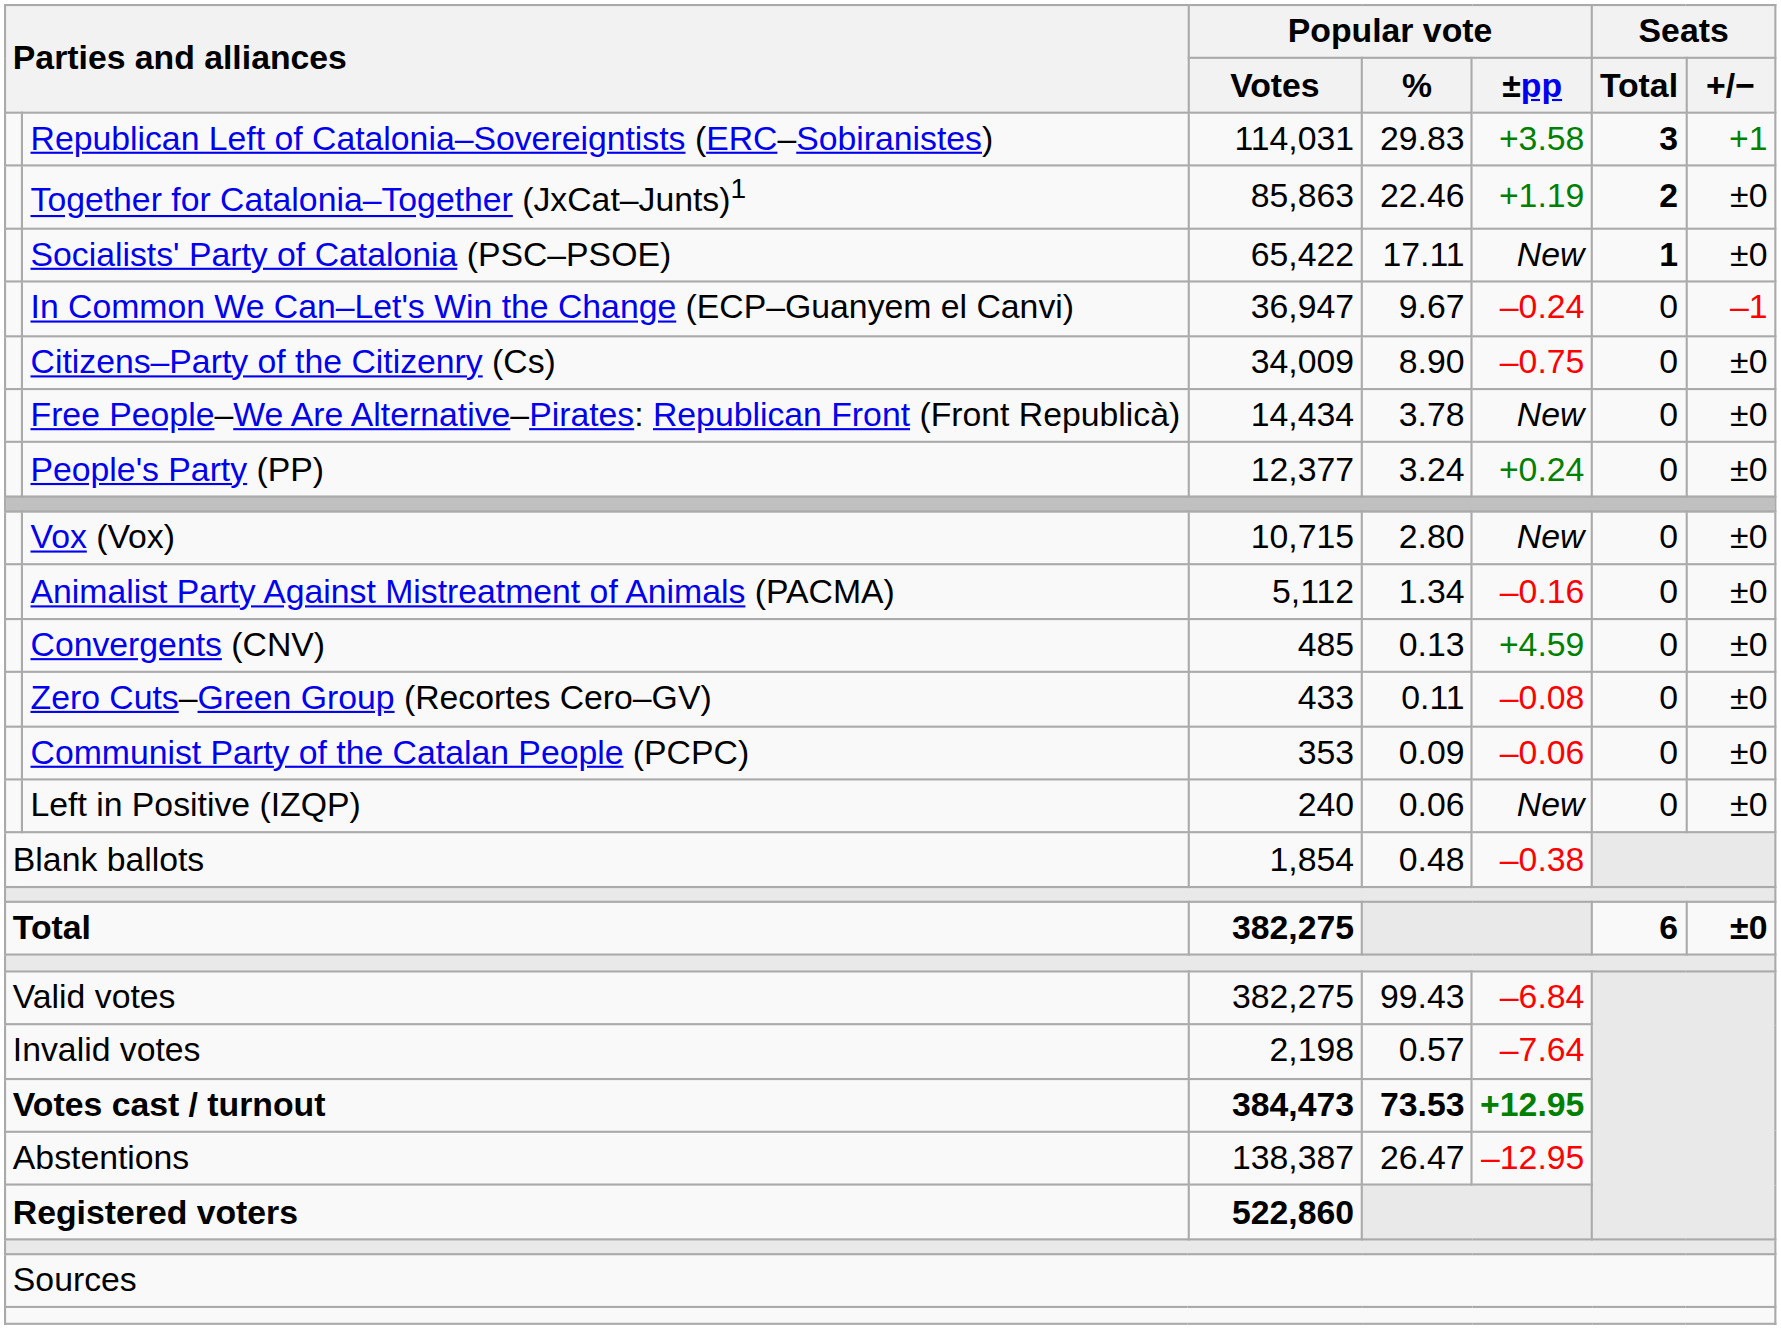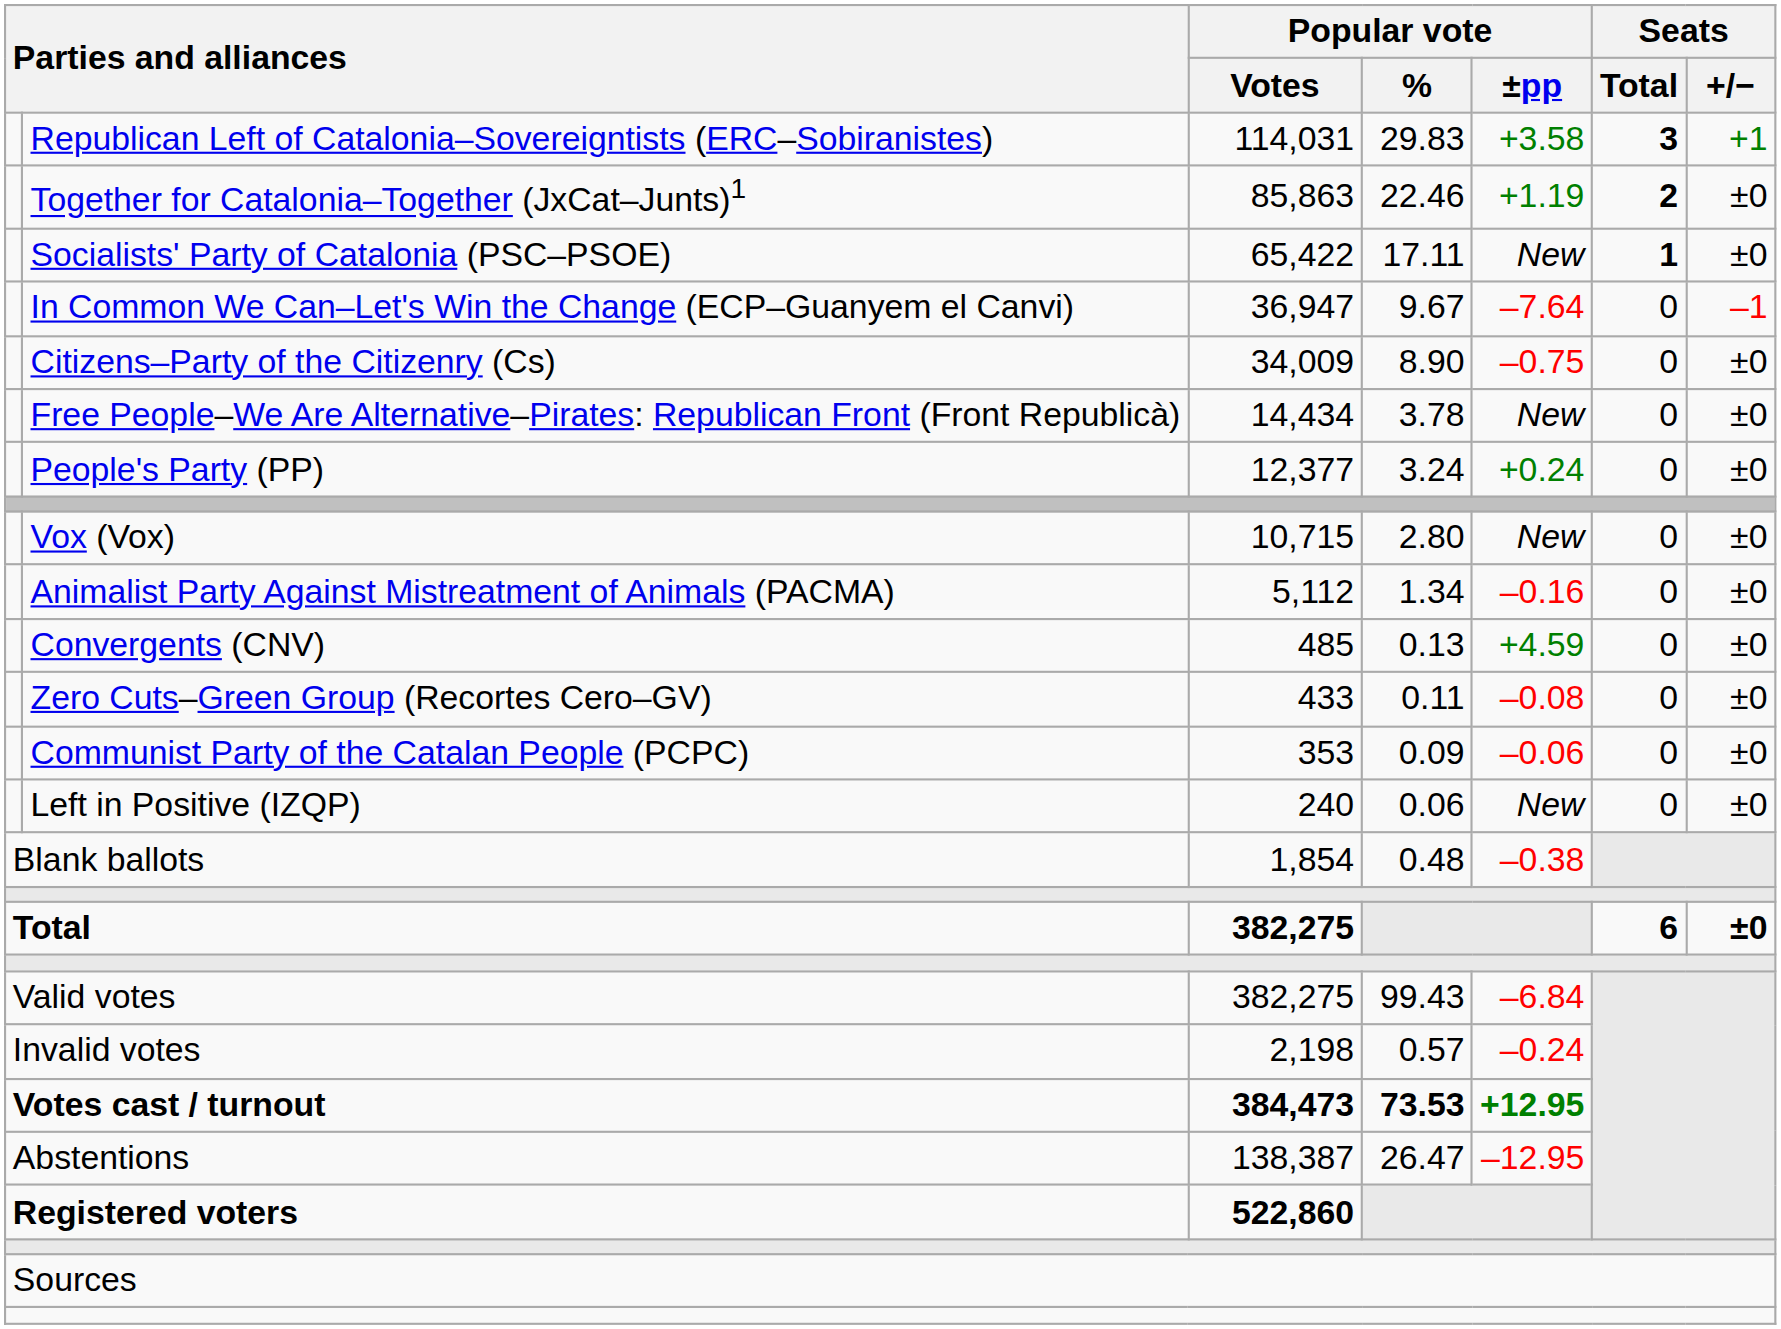(1542, 308) –0.24 -> (1542, 308) –7.64
(1542, 1050) –7.64 -> (1542, 1050) –0.24
